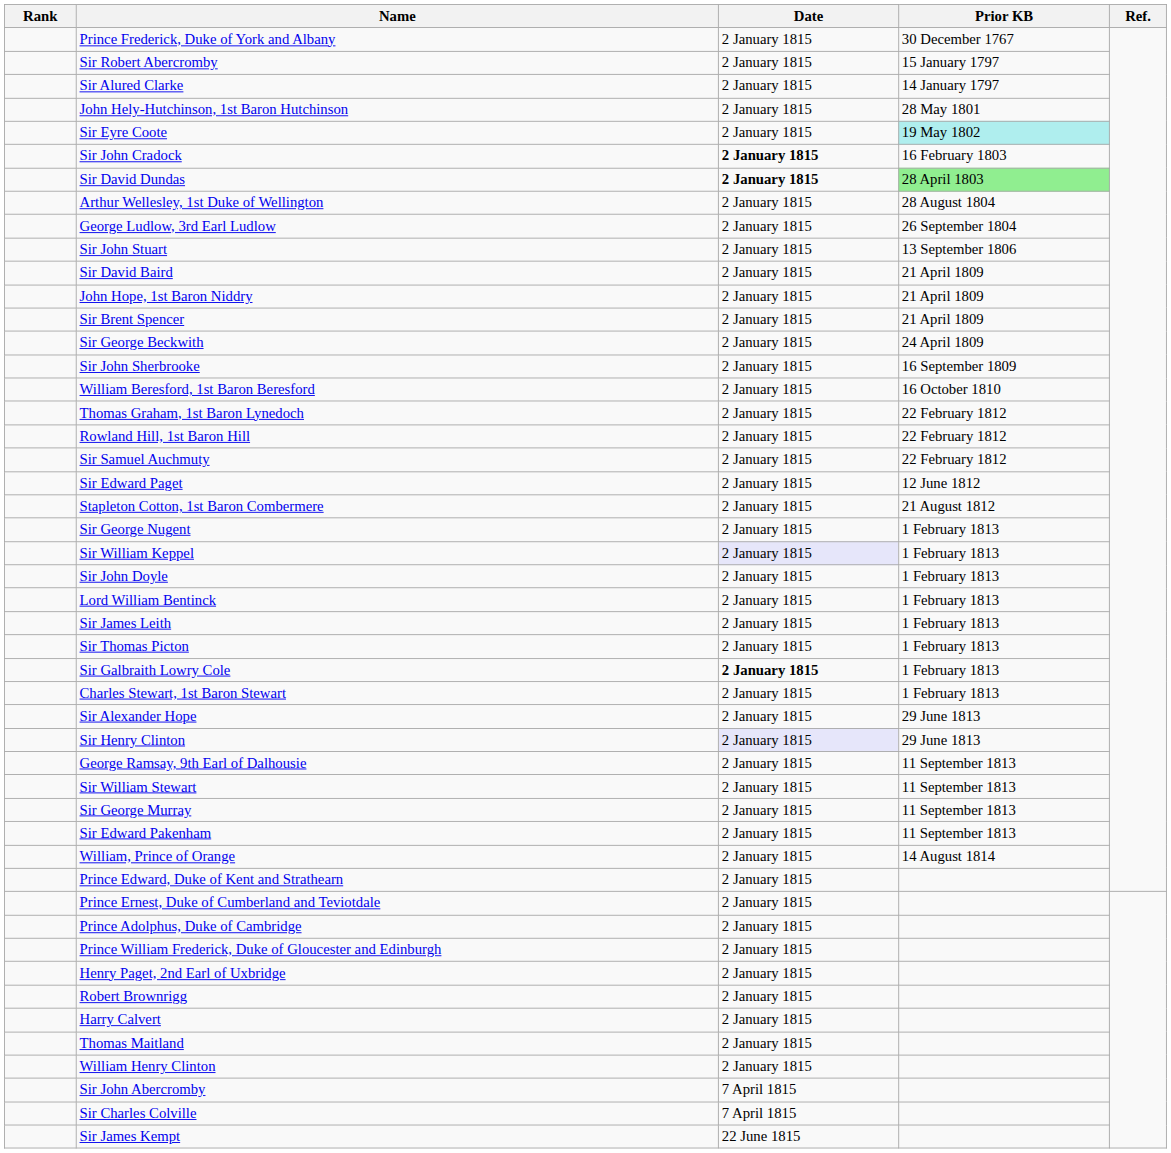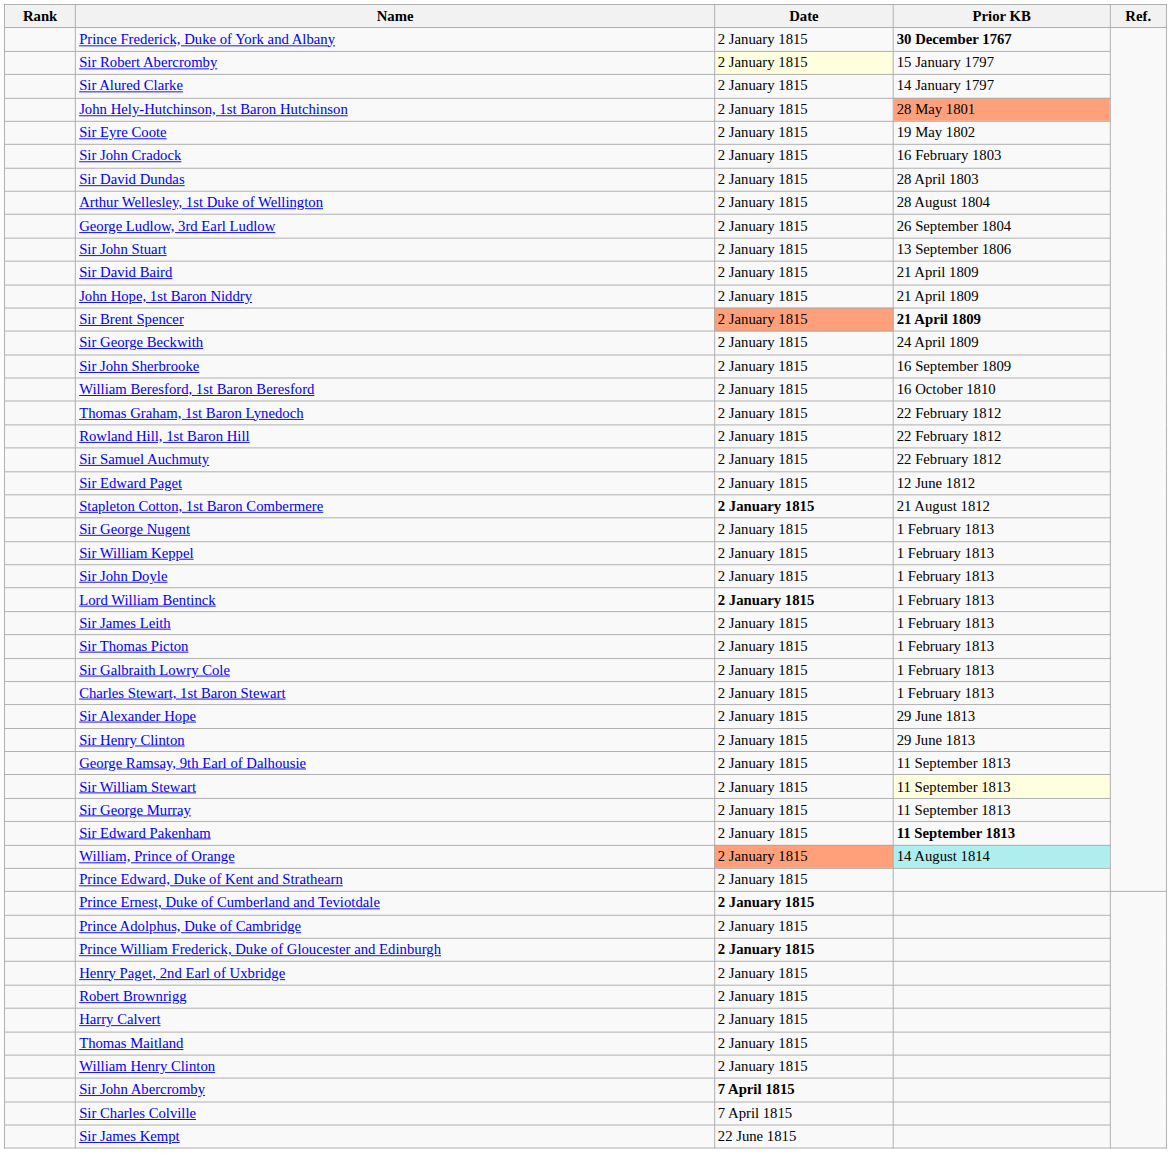(958, 39) normal -> (954, 39) bold
(767, 62) no background -> (763, 62) lightyellow background
(941, 109) no background -> (936, 109) lightsalmon background
(941, 132) paleturquoise background -> (936, 132) no background
(770, 156) bold -> (763, 156) normal
(770, 179) bold -> (763, 179) normal
(943, 179) lightgreen background -> (938, 179) no background
(767, 319) no background -> (763, 319) lightsalmon background
(943, 319) normal -> (939, 319) bold
(767, 506) normal -> (766, 506) bold
(767, 553) lavender background -> (763, 553) no background
(767, 599) normal -> (766, 599) bold
(770, 669) bold -> (763, 669) normal
(767, 739) lavender background -> (763, 739) no background
(959, 786) no background -> (954, 786) lightyellow background
(959, 833) normal -> (956, 833) bold
(767, 856) no background -> (763, 856) lightsalmon background
(948, 856) no background -> (943, 856) paleturquoise background
(767, 903) normal -> (766, 903) bold
(767, 949) normal -> (766, 949) bold
(759, 1090) normal -> (756, 1090) bold
